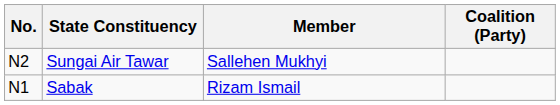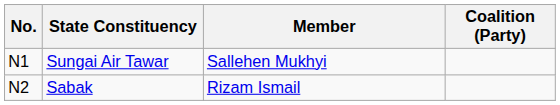(19, 61) N2 -> (19, 61) N1
(19, 87) N1 -> (19, 87) N2
